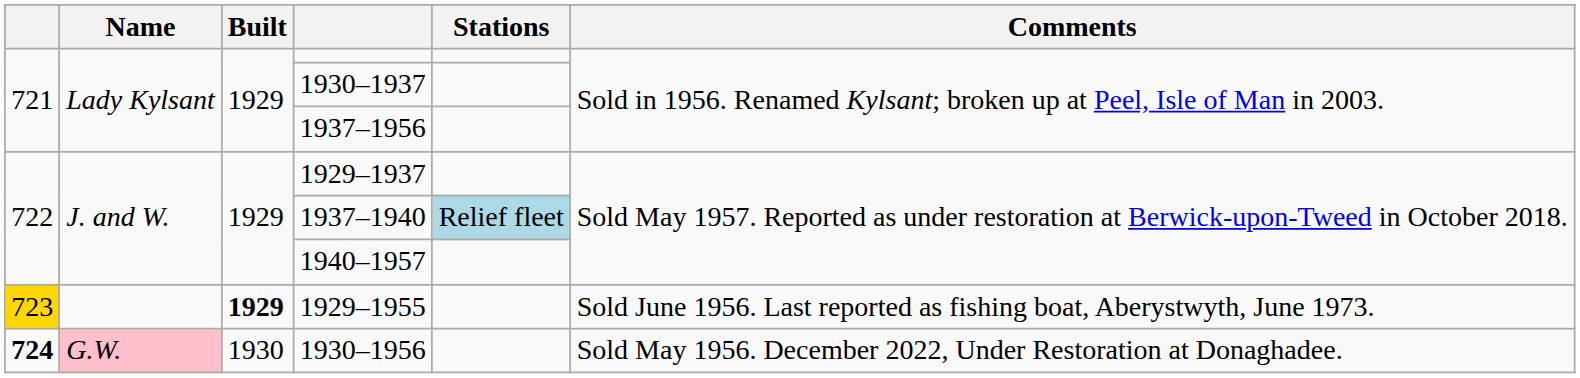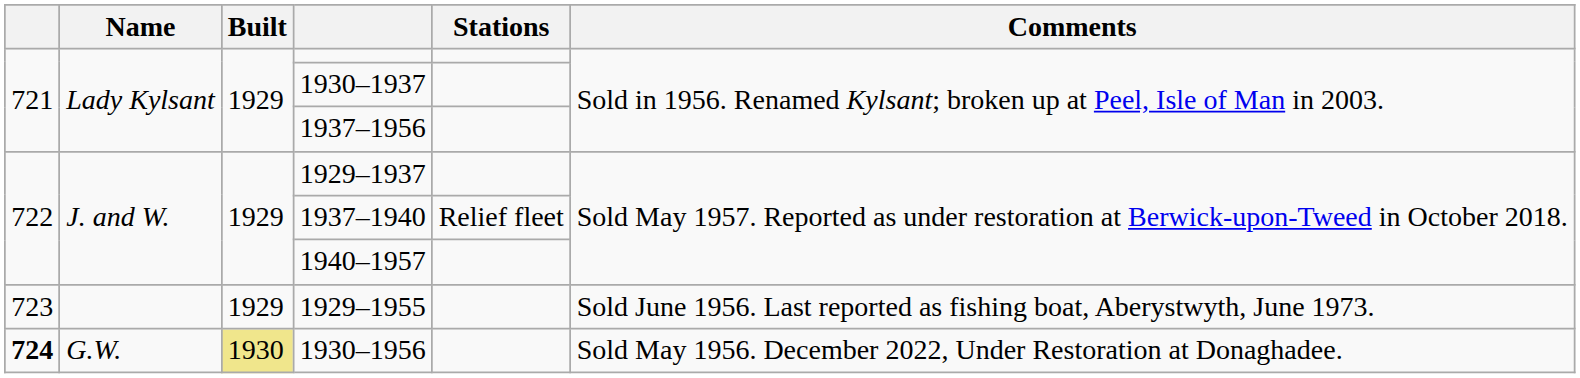(501, 217) lightblue background -> (501, 217) no background
(32, 306) gold background -> (32, 306) no background
(256, 306) bold -> (256, 306) normal
(94, 350) pink background -> (94, 350) no background
(256, 350) no background -> (256, 350) khaki background
